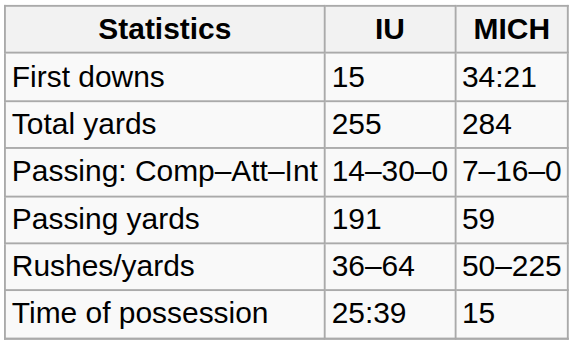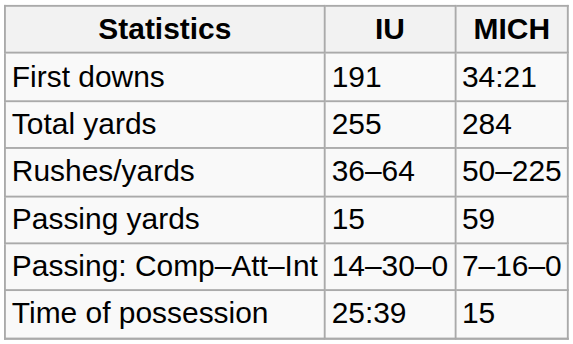(348, 76) 15 -> (357, 76) 191
rows swapped: (103, 266) <-> (165, 171)
(357, 218) 191 -> (348, 218) 15
